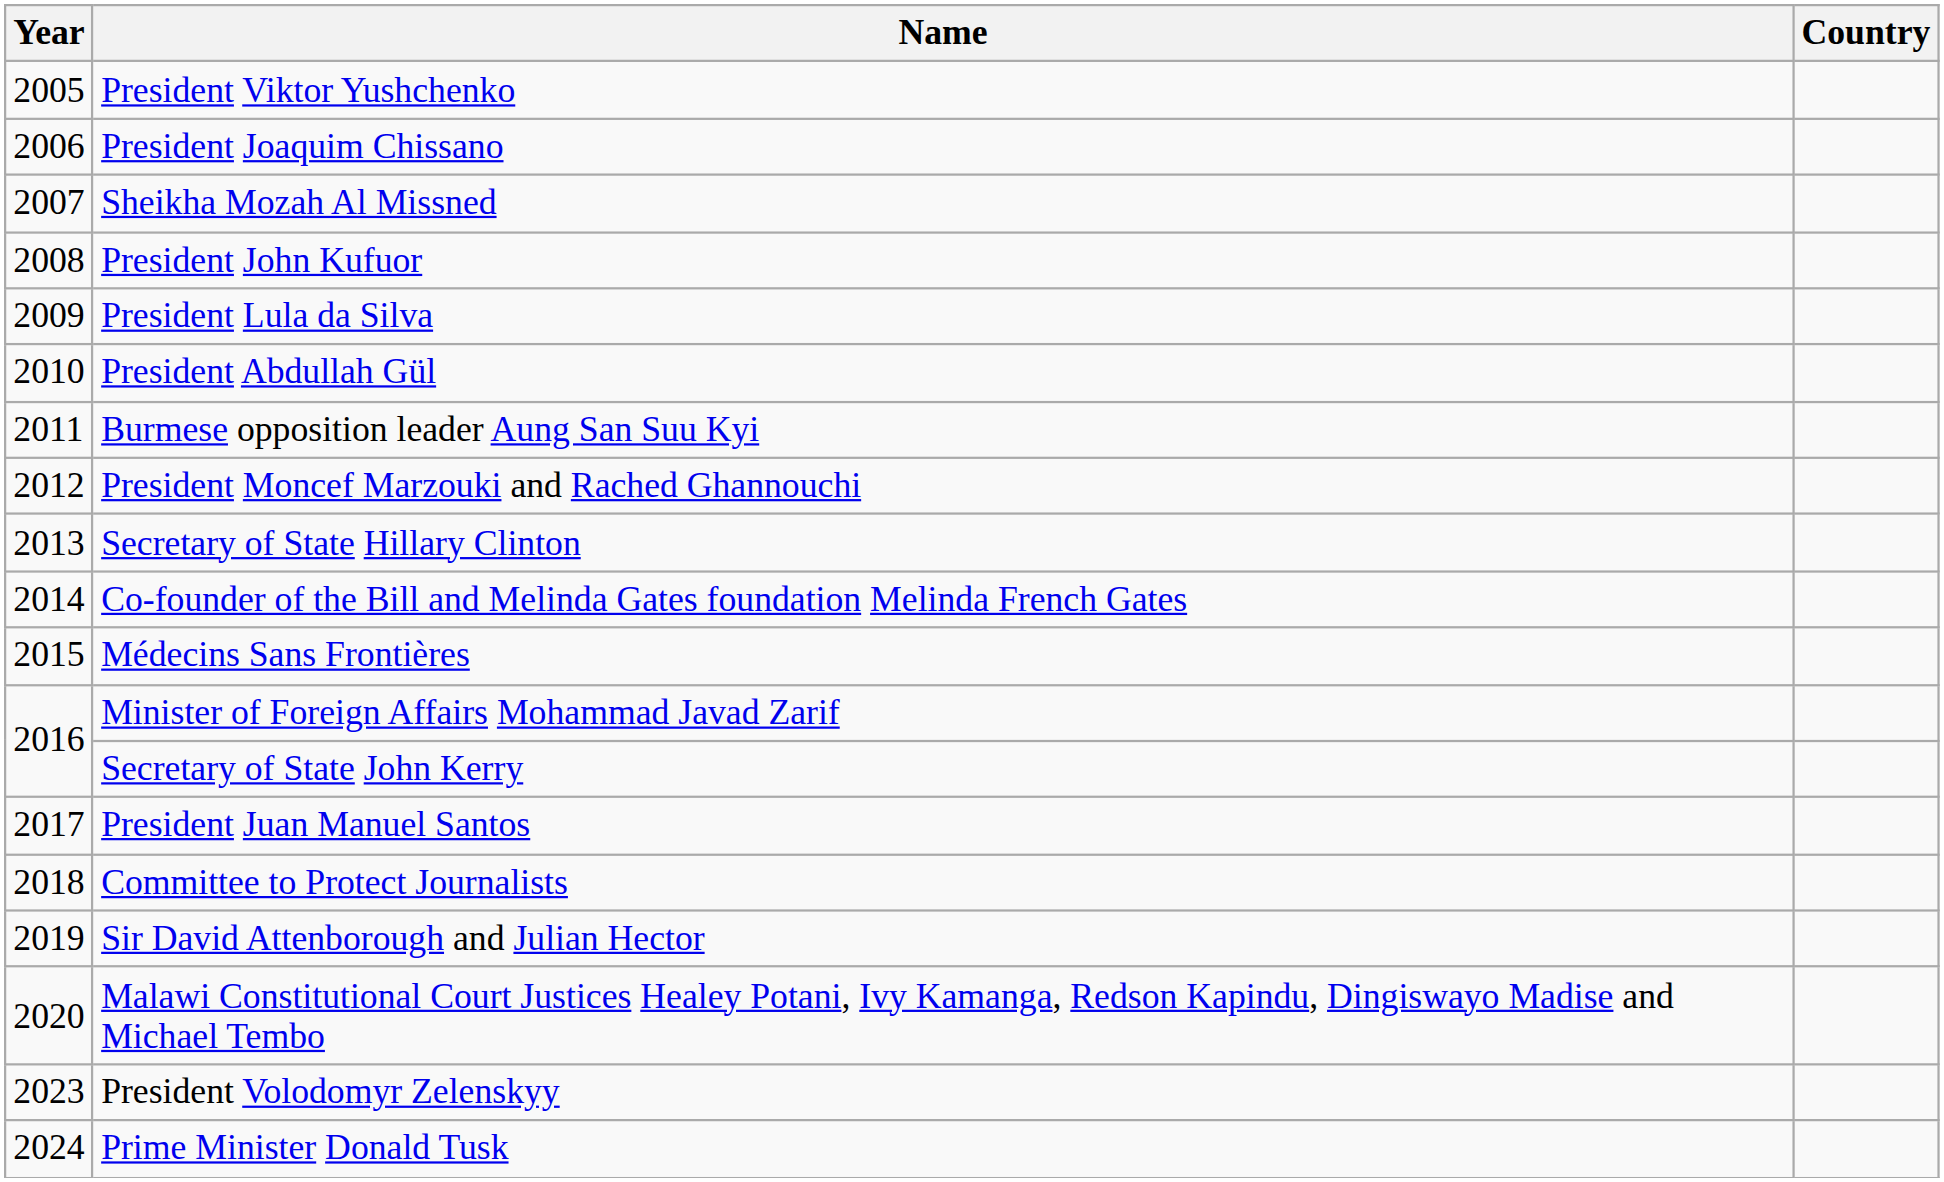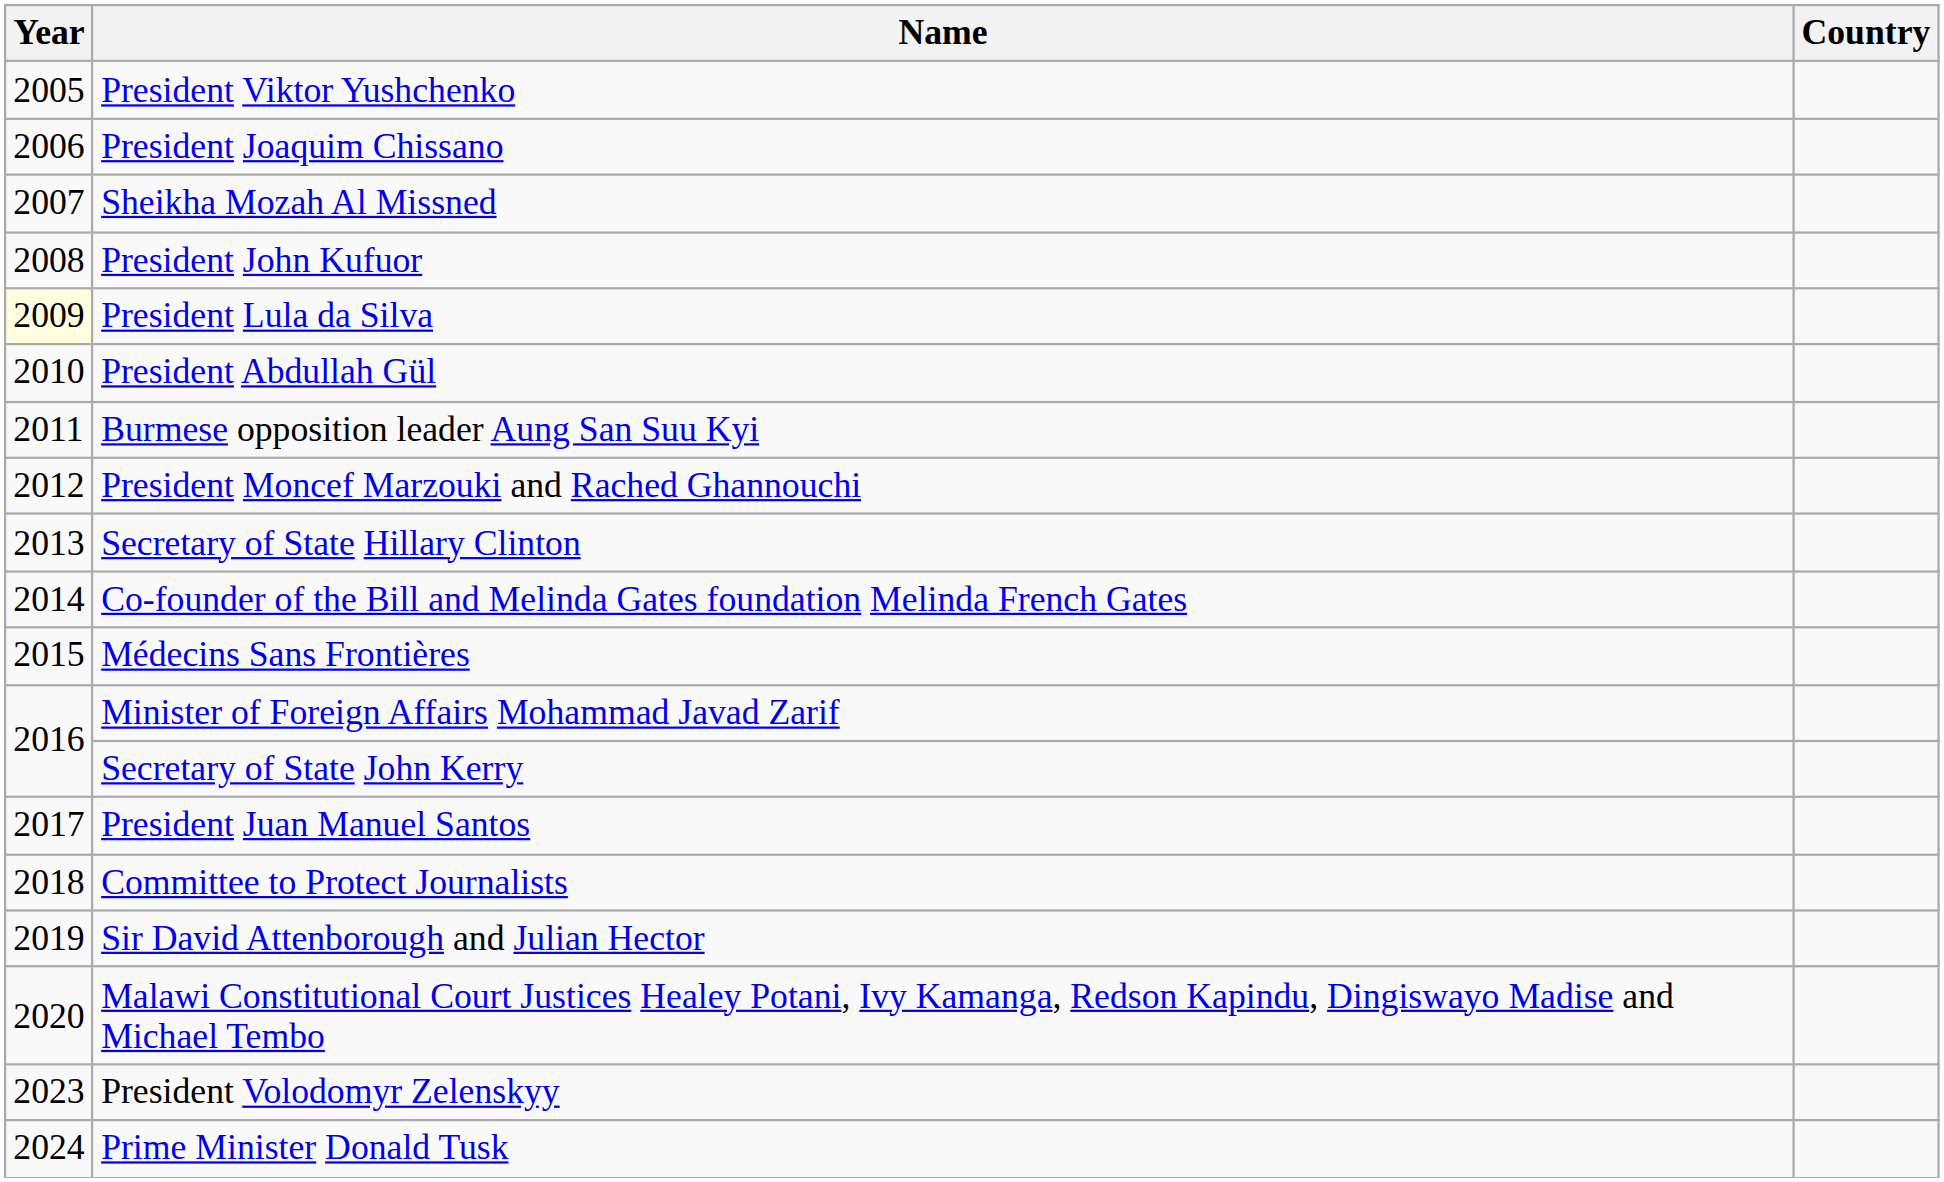(49, 315) no background -> (49, 315) lightyellow background
